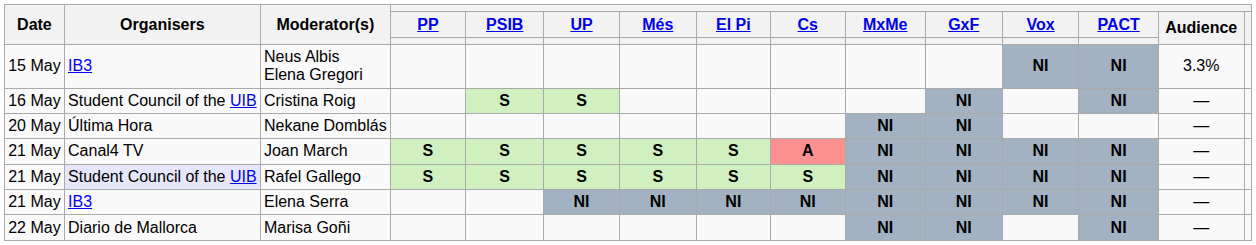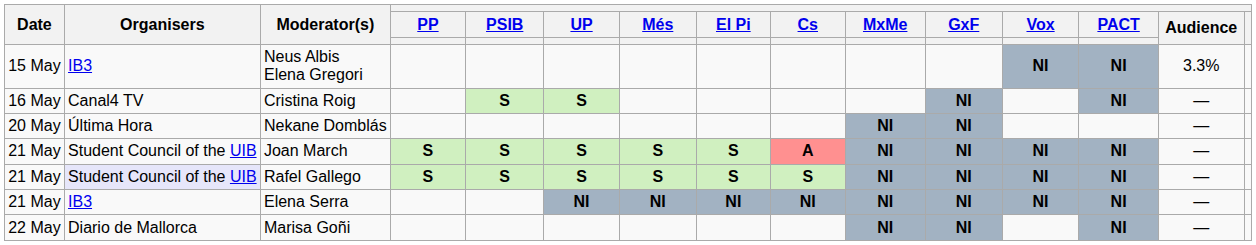(162, 100) Student Council of the UIB -> (106, 100) Canal4 TV
(106, 151) Canal4 TV -> (162, 151) Student Council of the UIB
